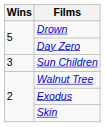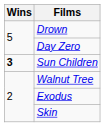(10, 63) normal -> (10, 63) bold
